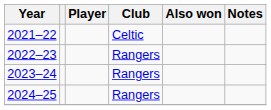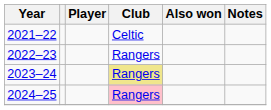(136, 74) no background -> (136, 74) khaki background
(136, 94) no background -> (136, 94) pink background
